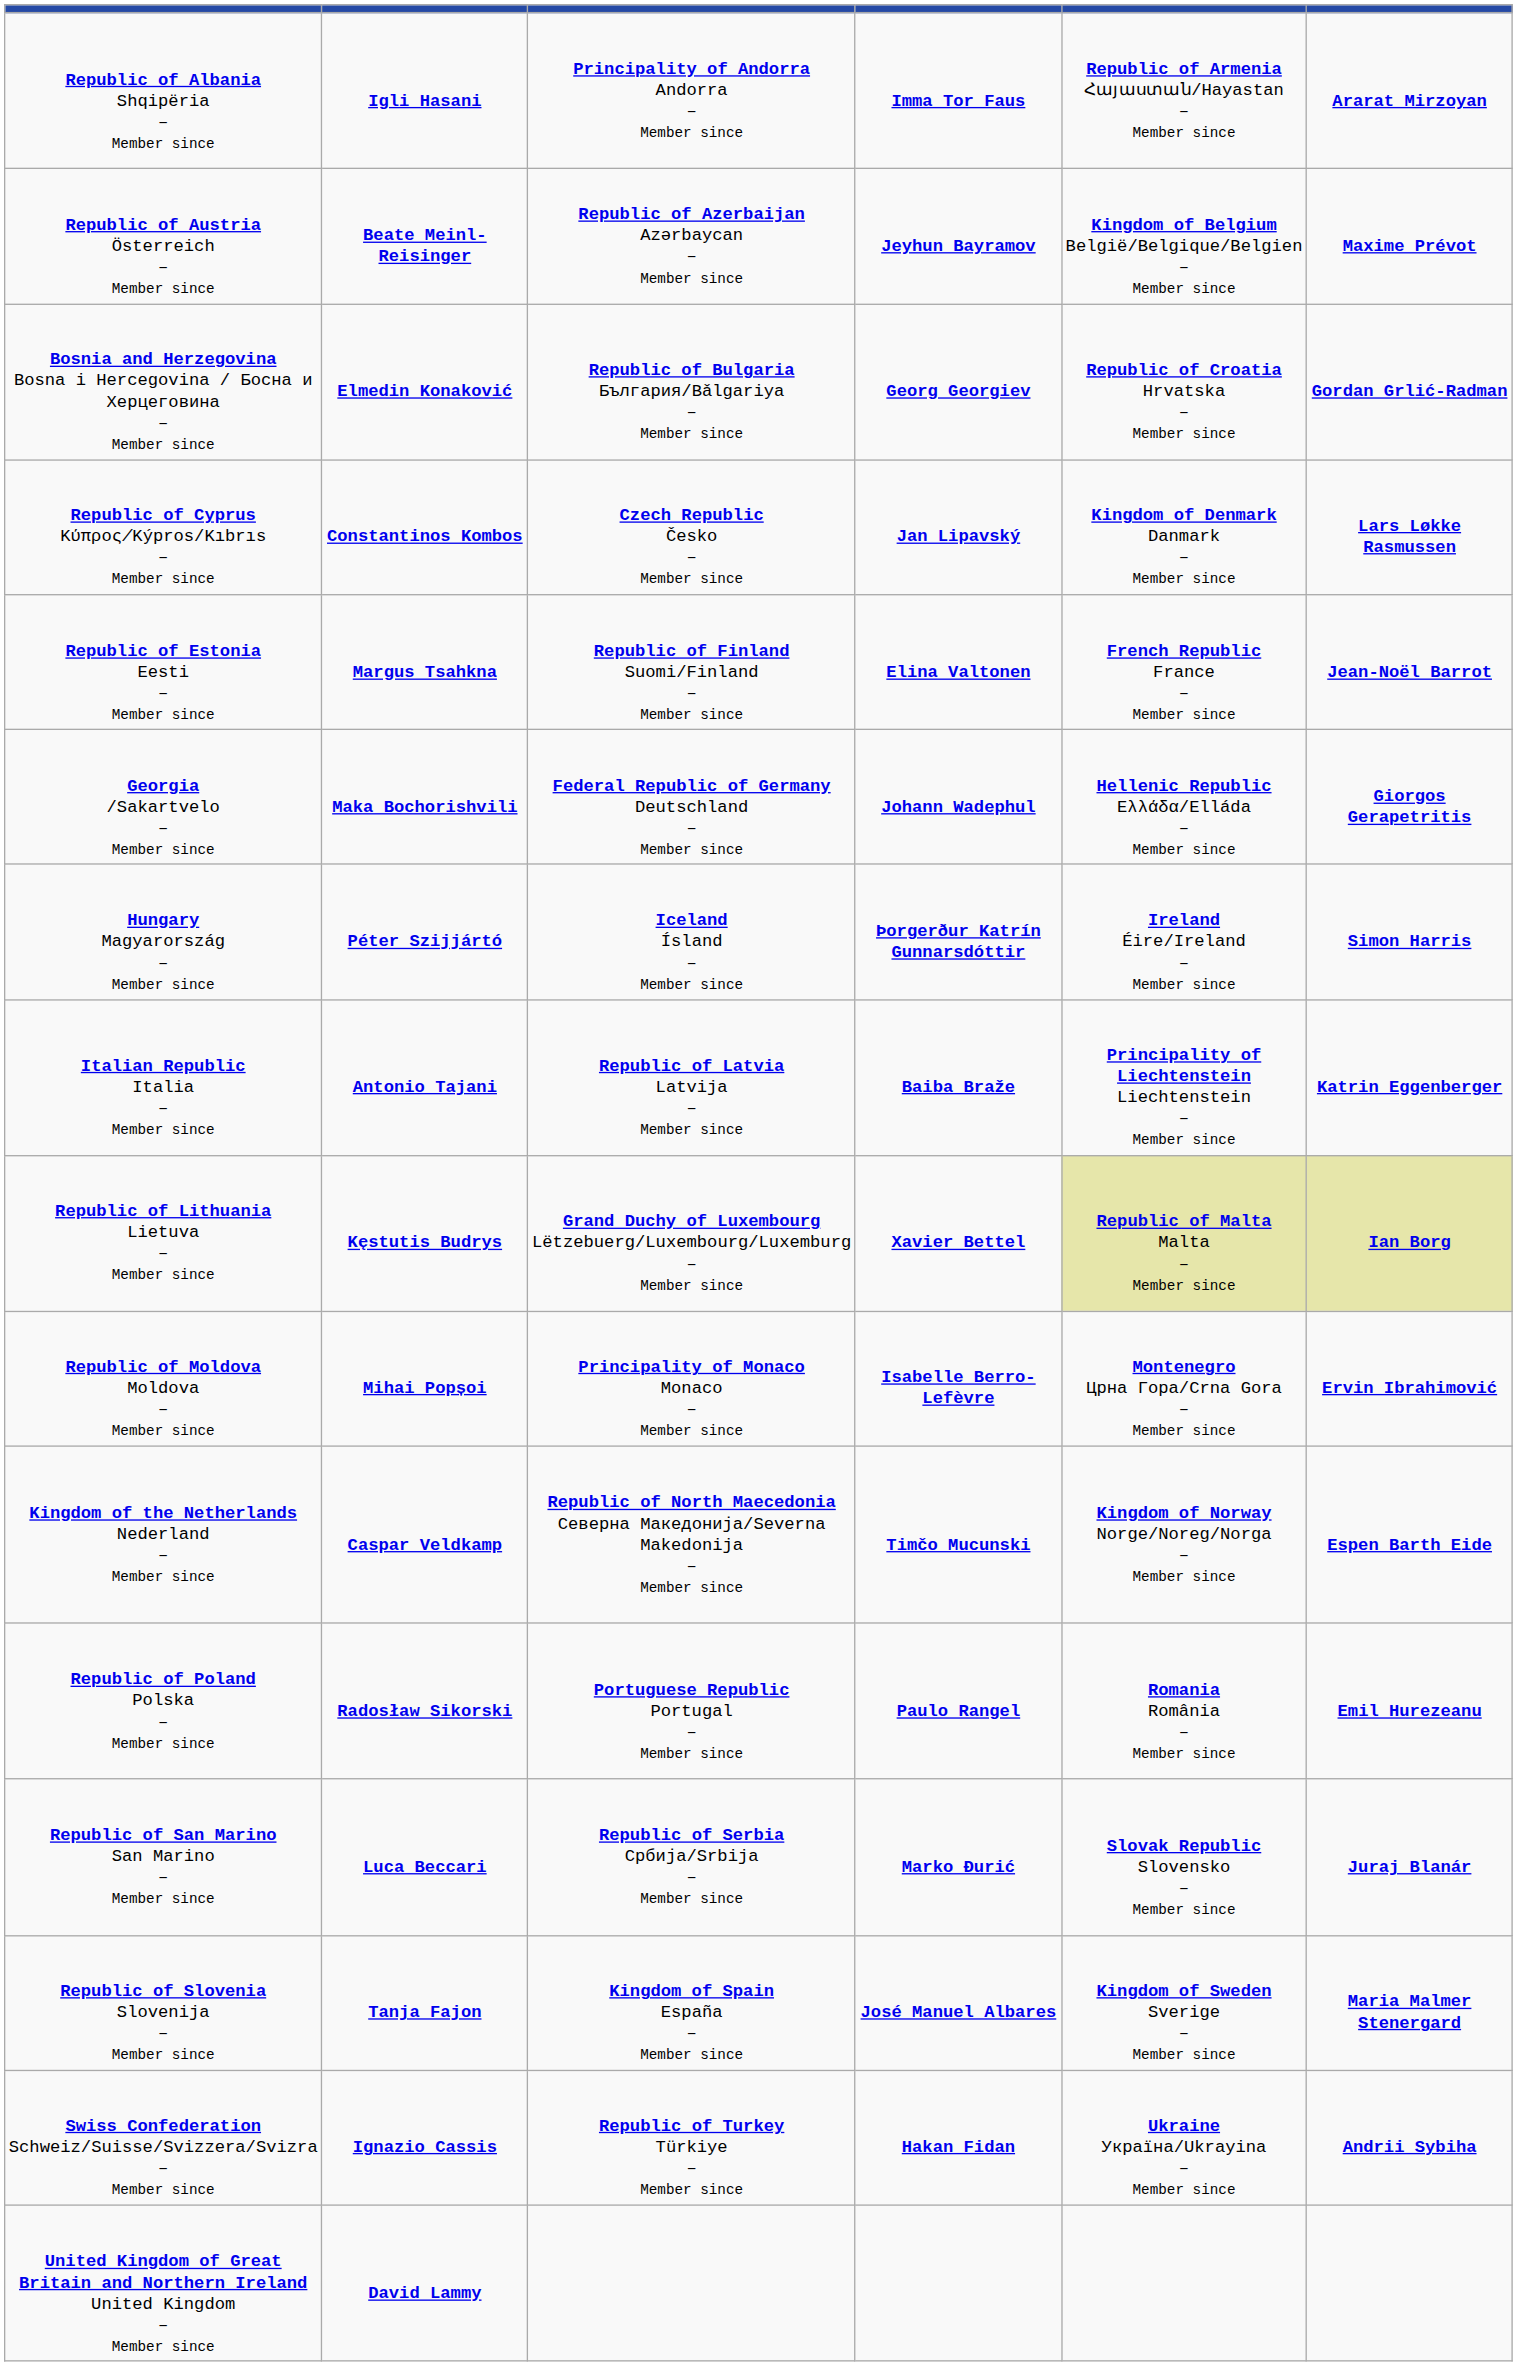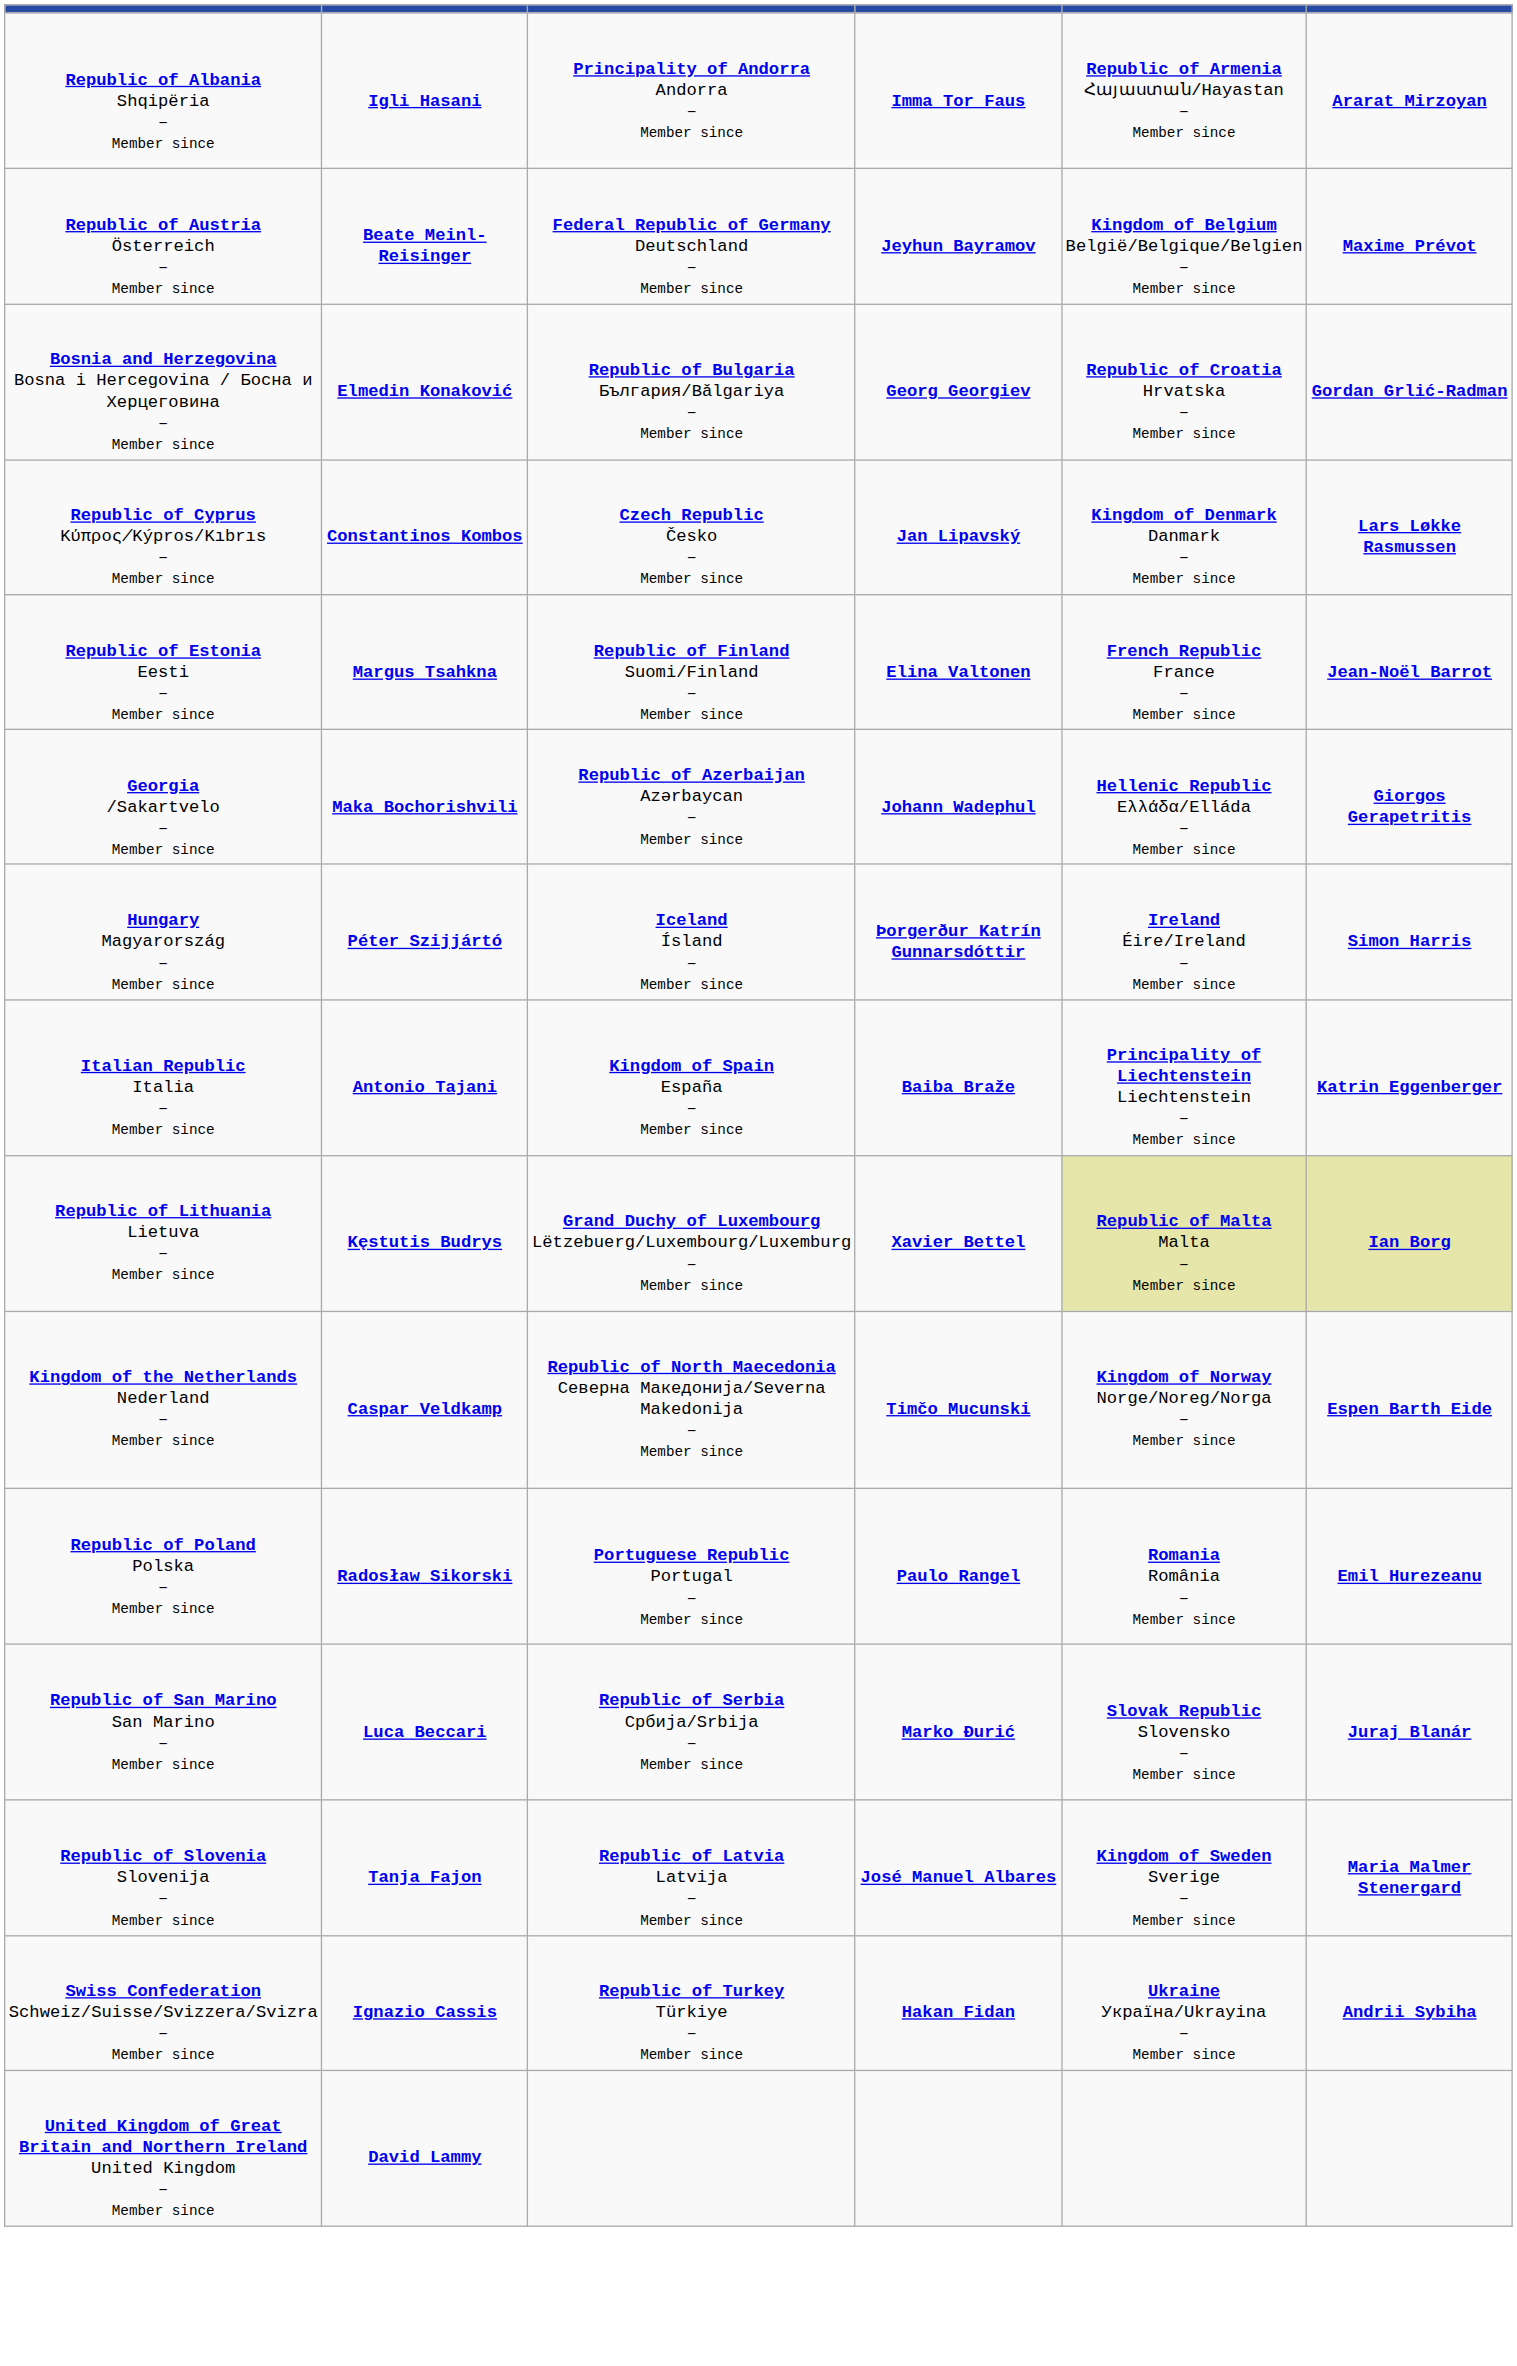(692, 246) Republic of Azerbaijan Azərbaycan – Member since -> (692, 256) Federal Republic of Germany Deutschland – Member since
(692, 817) Federal Republic of Germany Deutschland – Member since -> (692, 806) Republic of Azerbaijan Azərbaycan – Member since
(692, 1097) Republic of Latvia Latvija – Member since -> (692, 1097) Kingdom of Spain España – Member since
- row: (163, 1399)
(692, 2023) Kingdom of Spain España – Member since -> (692, 1888) Republic of Latvia Latvija – Member since
